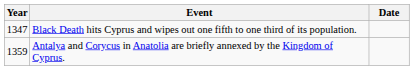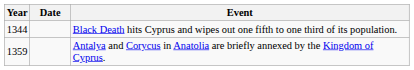columns swapped: (389, 12) <-> (199, 12)
(17, 29) 1347 -> (17, 29) 1344
